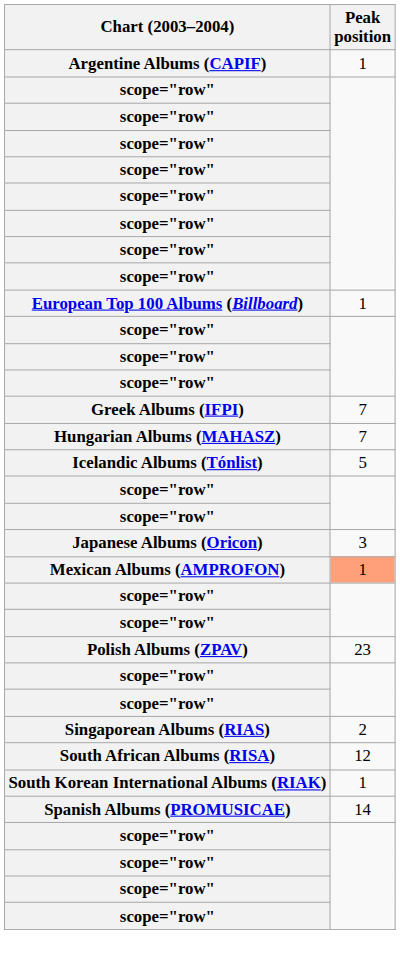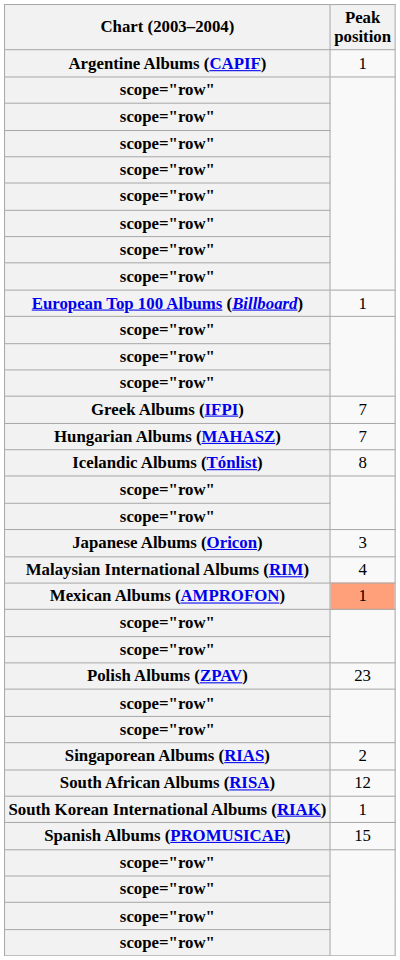(363, 463) 5 -> (363, 463) 8
+ row: (167, 569)
(363, 809) 14 -> (363, 836) 15
